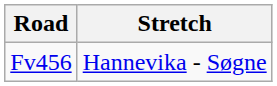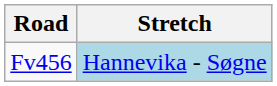(175, 61) no background -> (175, 61) lightblue background
